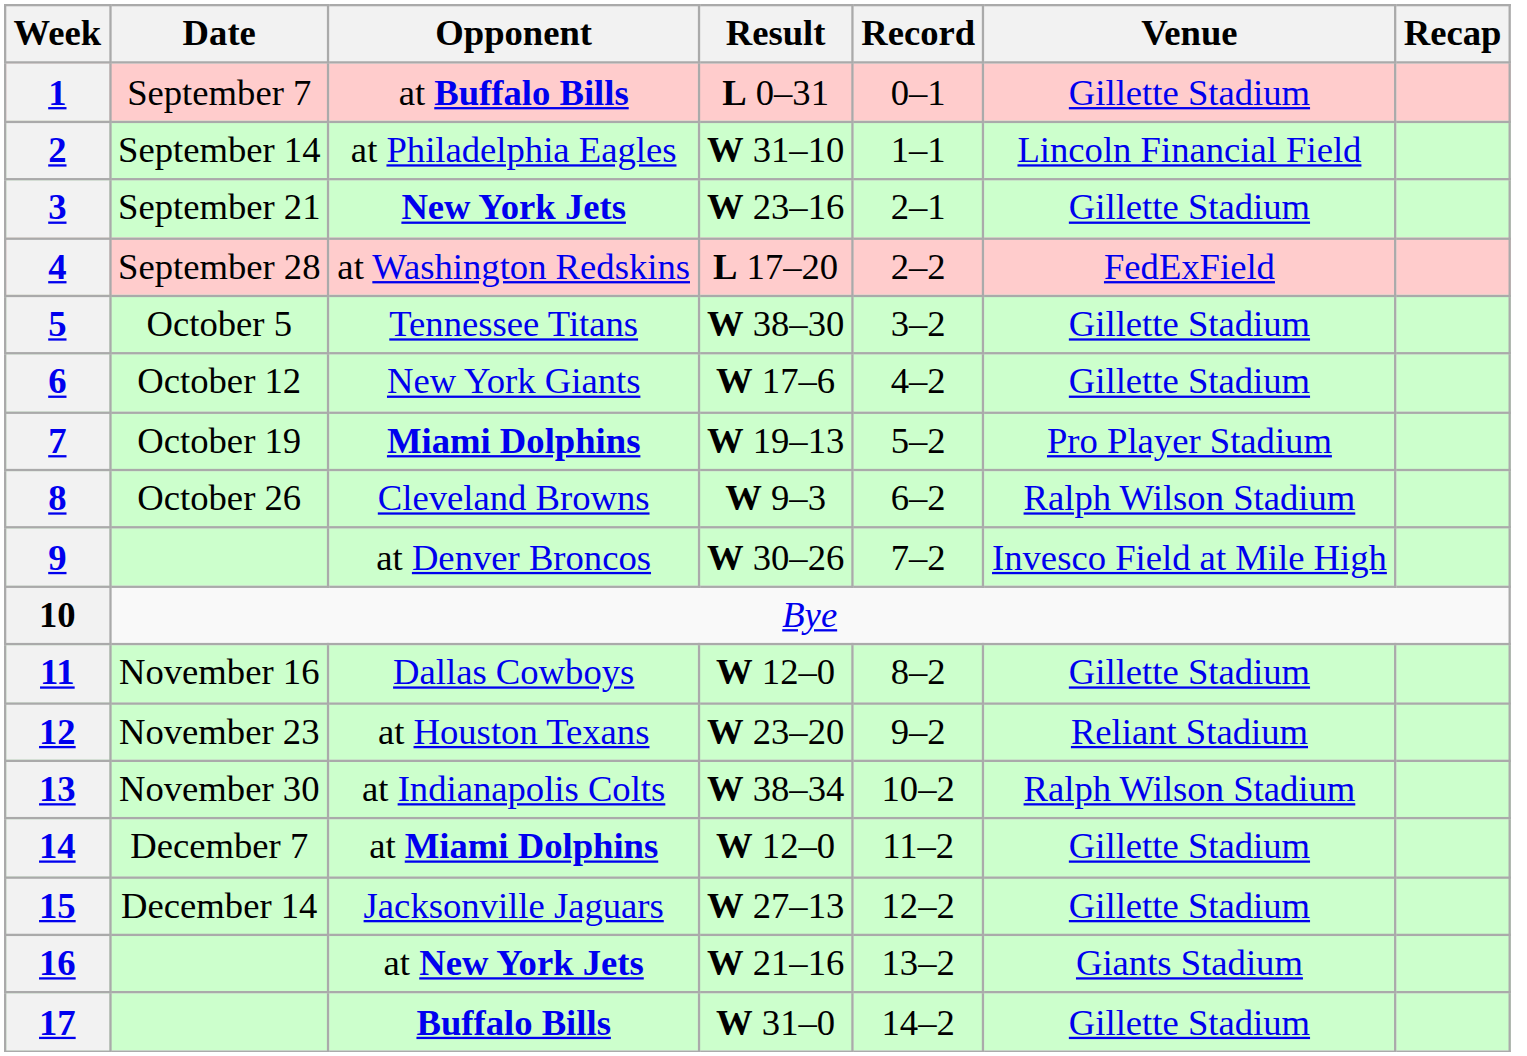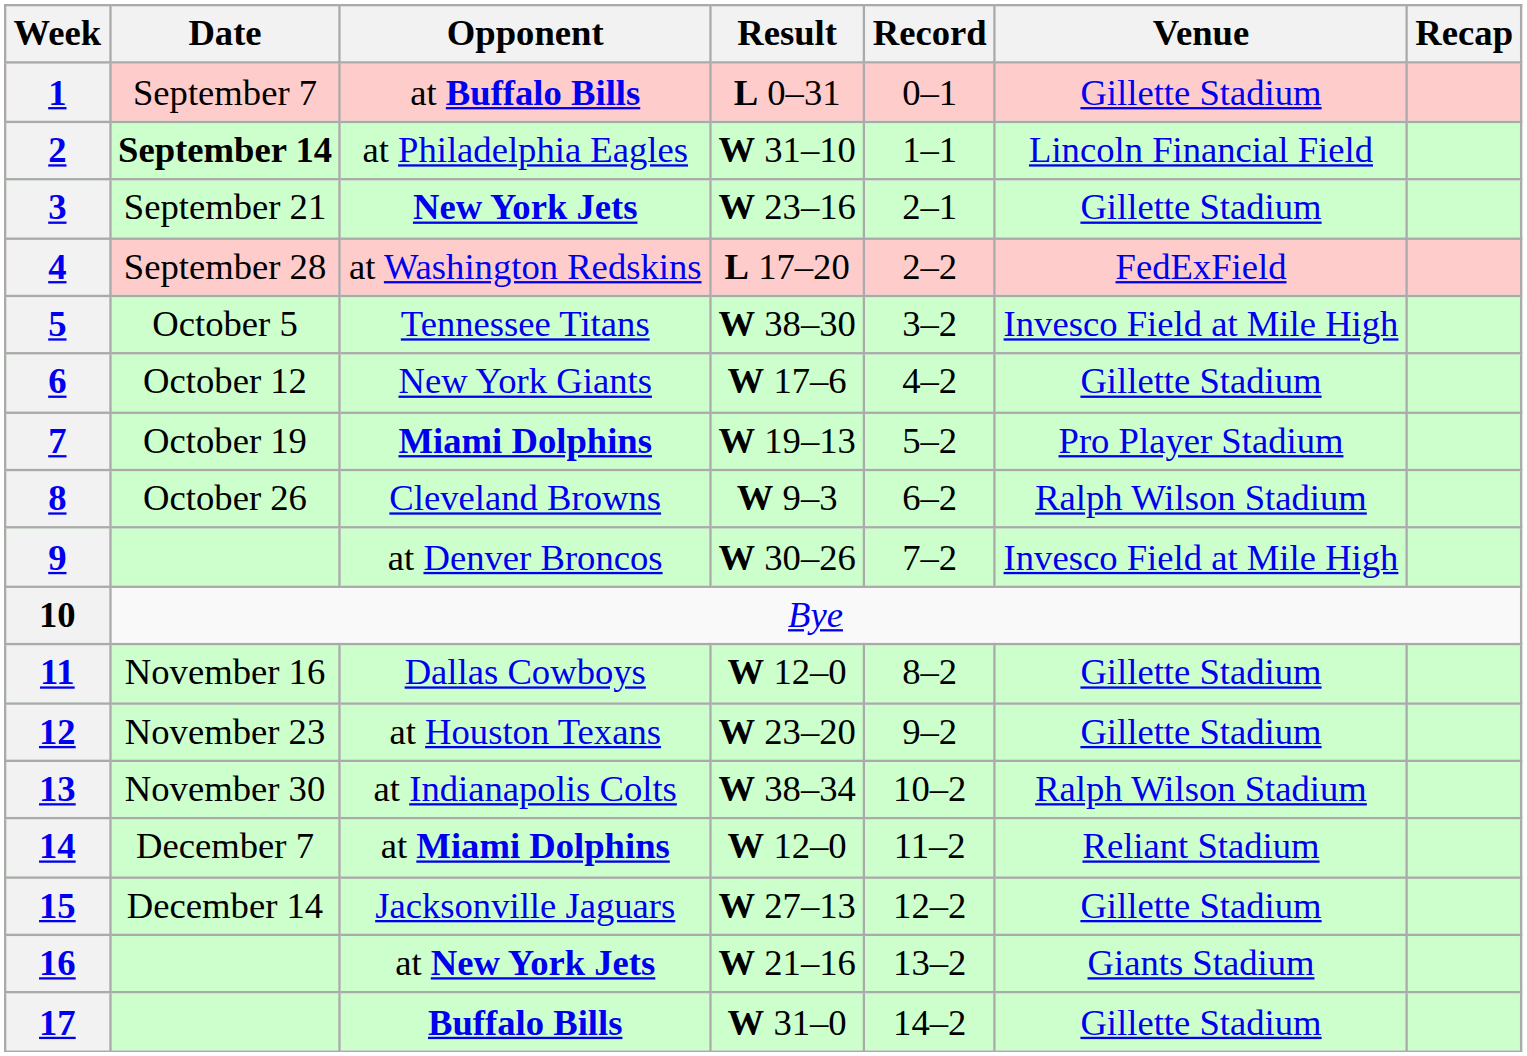(219, 149) normal -> (225, 149) bold
(1189, 324) Gillette Stadium -> (1201, 324) Invesco Field at Mile High
(1189, 730) Reliant Stadium -> (1201, 730) Gillette Stadium
(1189, 847) Gillette Stadium -> (1201, 847) Reliant Stadium
